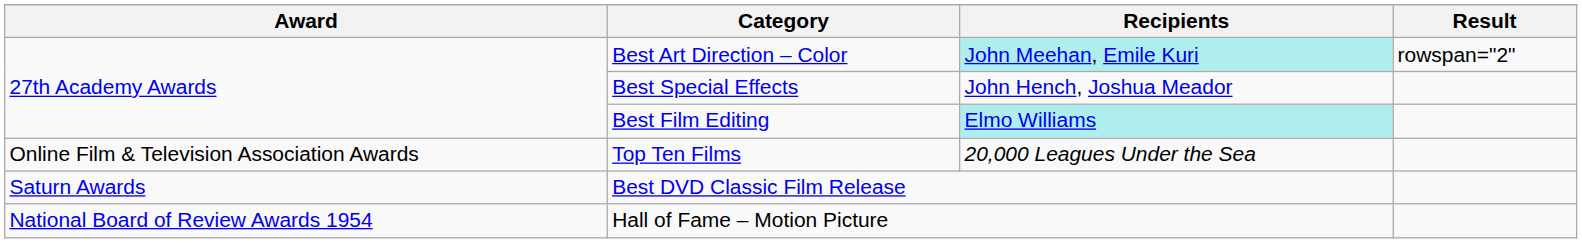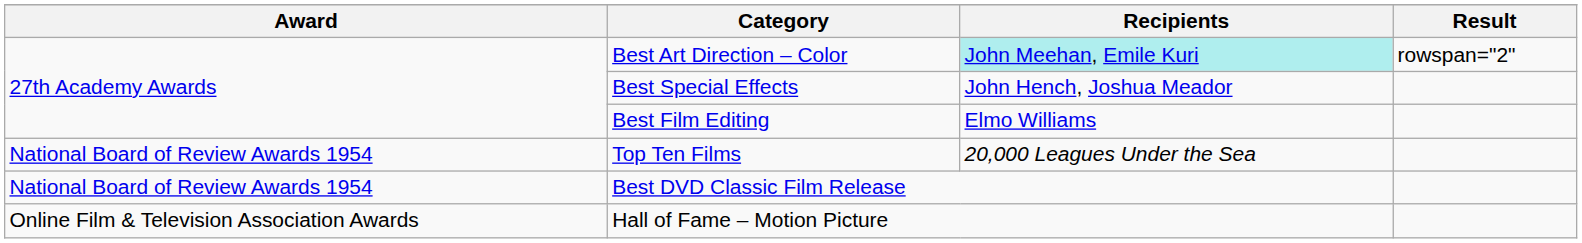(1030, 120) paleturquoise background -> (1030, 120) no background
(214, 154) Online Film & Television Association Awards -> (191, 154) National Board of Review Awards 1954
(77, 187) Saturn Awards -> (191, 187) National Board of Review Awards 1954
(191, 220) National Board of Review Awards 1954 -> (214, 220) Online Film & Television Association Awards
